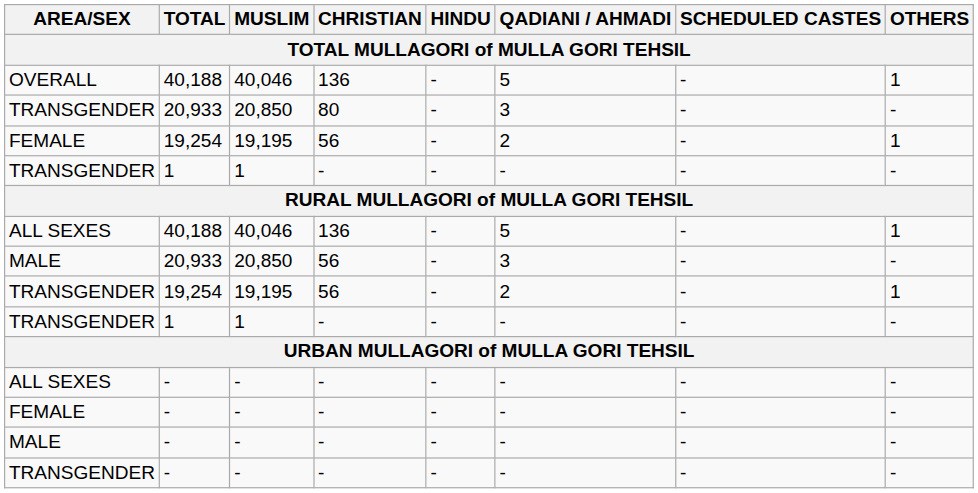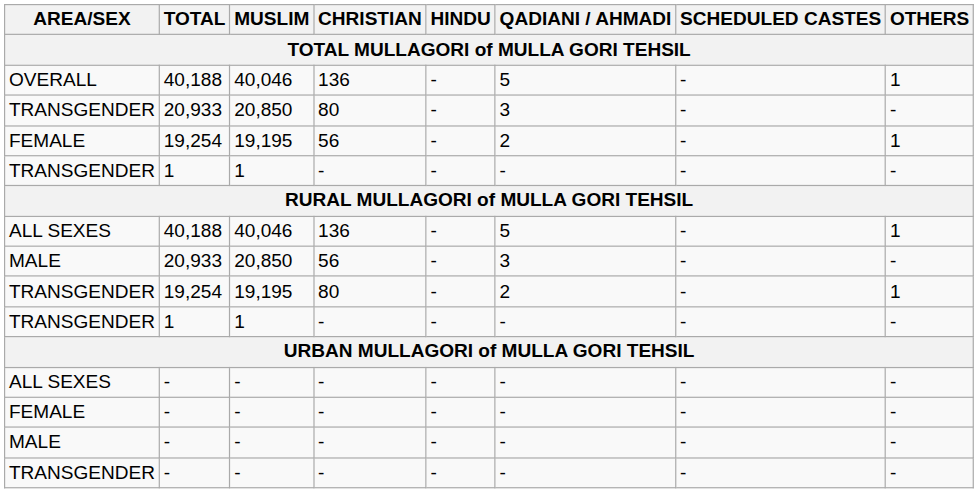(329, 291) 56 -> (329, 291) 80
